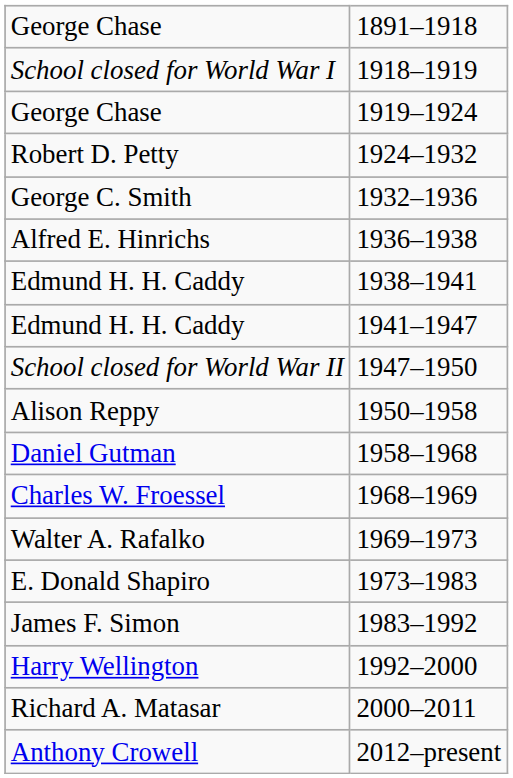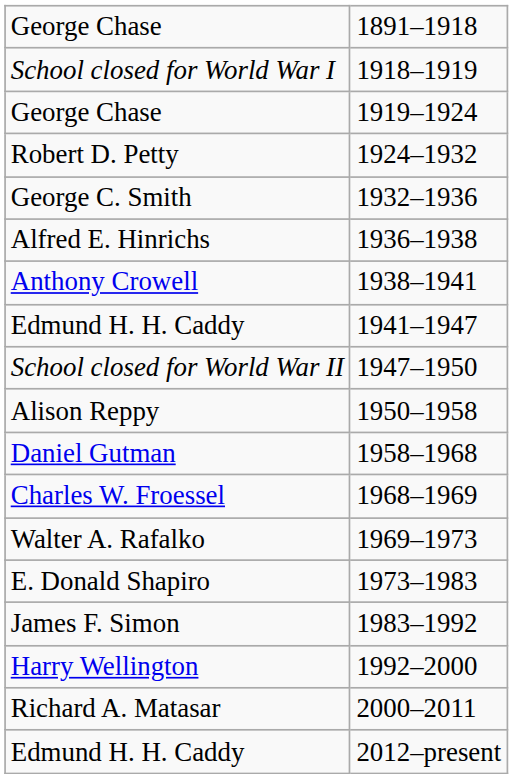(128, 282) Edmund H. H. Caddy -> (104, 282) Anthony Crowell
(104, 751) Anthony Crowell -> (128, 751) Edmund H. H. Caddy
